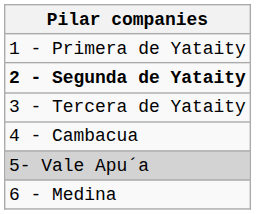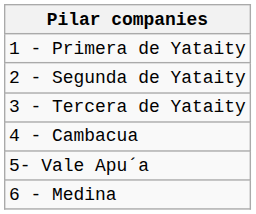(127, 78) bold -> (127, 78) normal
(79, 166) lightgrey background -> (79, 166) no background
